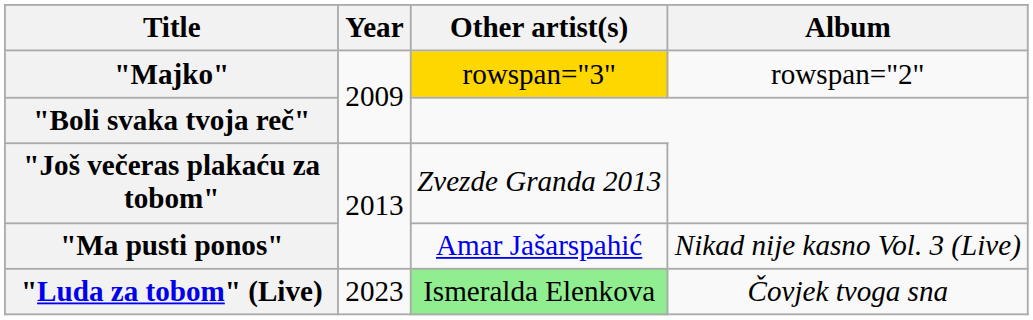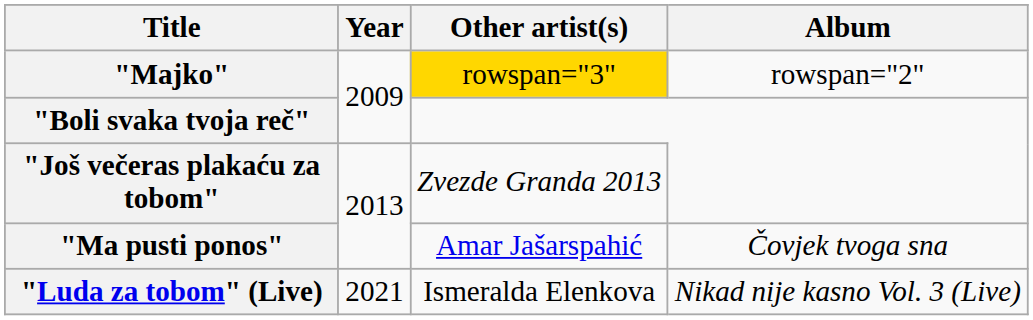(848, 245) Nikad nije kasno Vol. 3 (Live) -> (848, 245) Čovjek tvoga sna
(374, 291) 2023 -> (374, 291) 2021
(539, 291) lightgreen background -> (539, 291) no background
(848, 291) Čovjek tvoga sna -> (848, 291) Nikad nije kasno Vol. 3 (Live)
